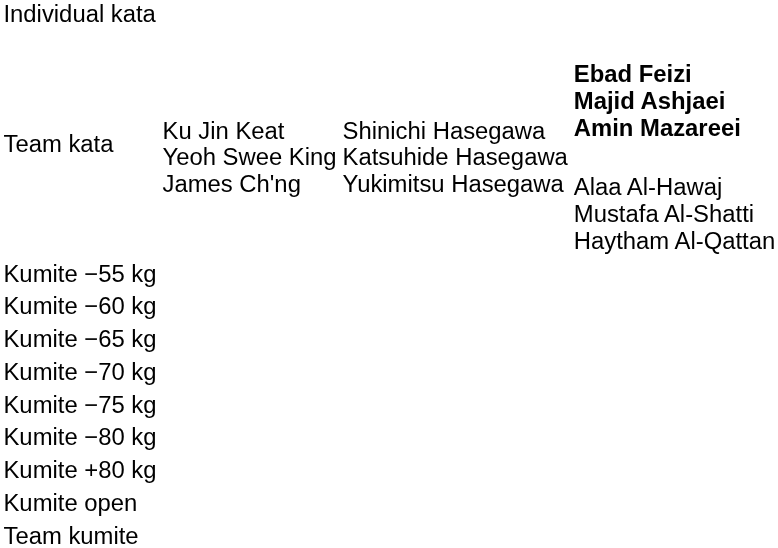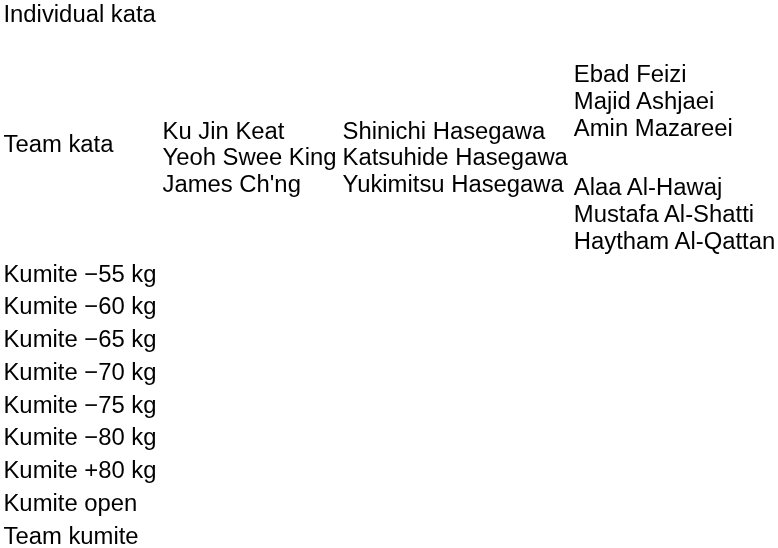(657, 101) bold -> (653, 101) normal
